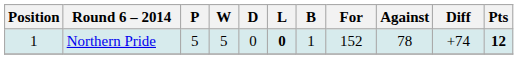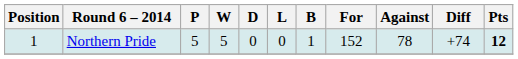(282, 41) bold -> (282, 41) normal
